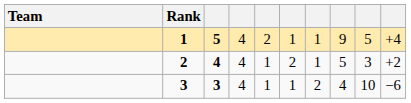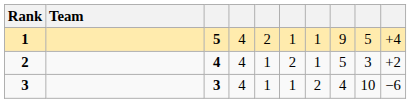columns swapped: (184, 16) <-> (25, 16)
